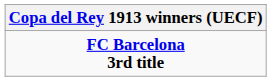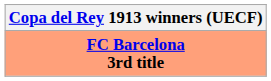(136, 53) no background -> (136, 53) lightsalmon background
